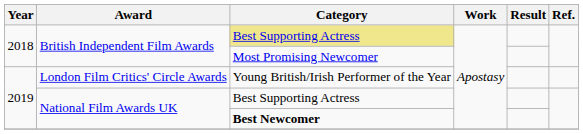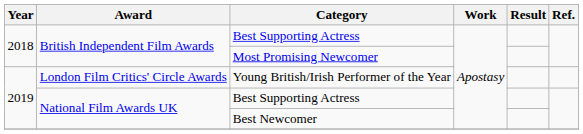(296, 35) khaki background -> (296, 35) no background
(276, 118) bold -> (275, 118) normal
